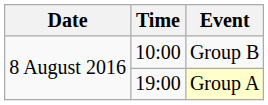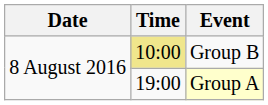(158, 52) no background -> (158, 52) khaki background
